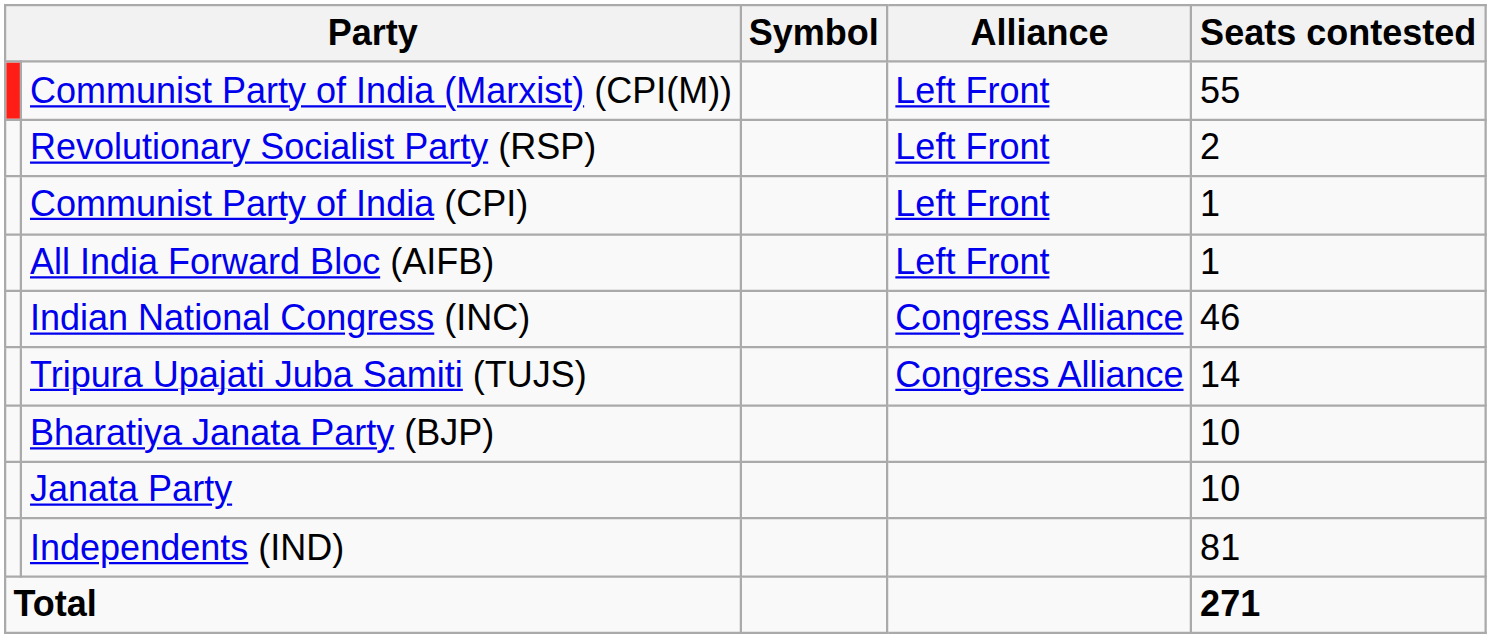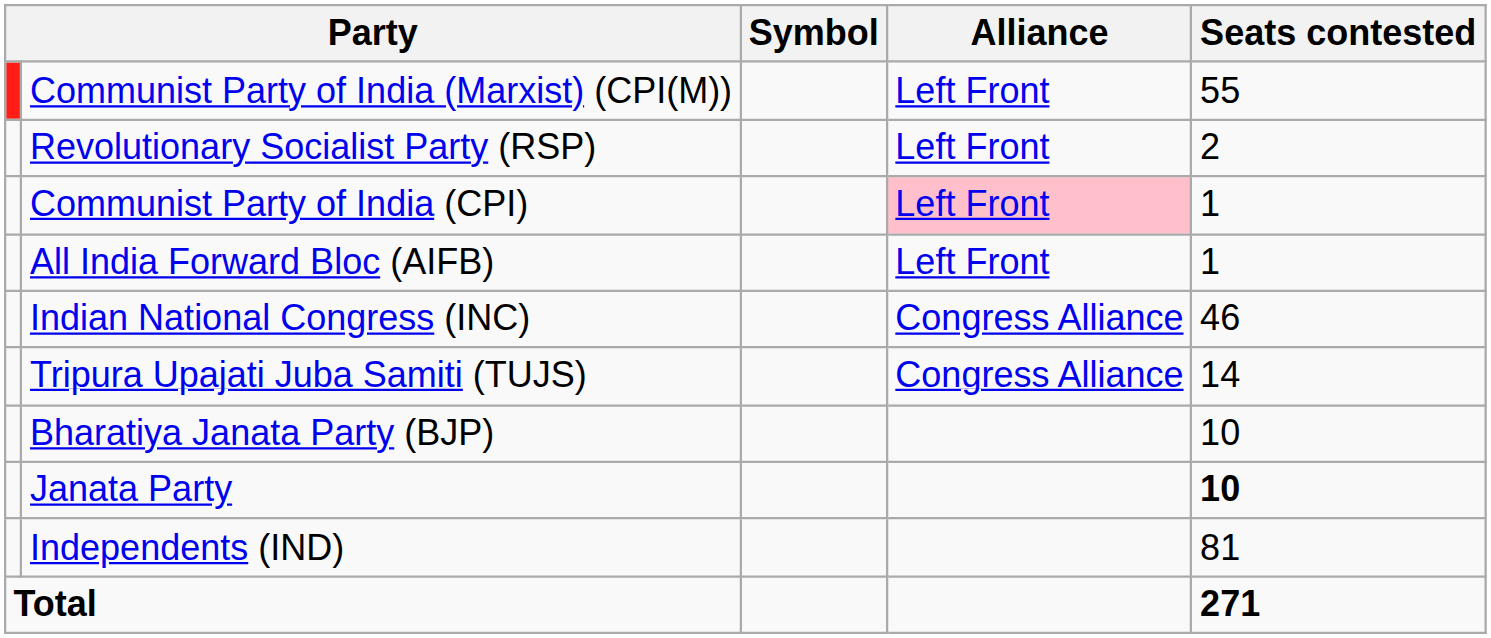(972, 204) no background -> (972, 204) pink background
(1220, 489) normal -> (1220, 489) bold
